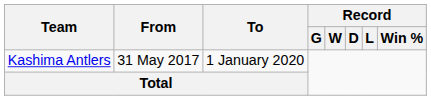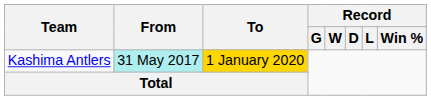(158, 60) no background -> (158, 60) paleturquoise background
(255, 60) no background -> (255, 60) gold background
